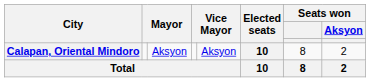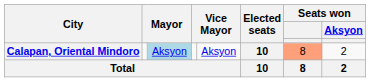(169, 52) no background -> (169, 52) lightblue background
(303, 52) no background -> (303, 52) lightsalmon background
